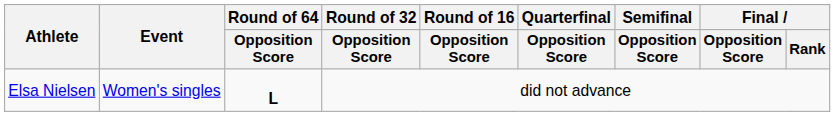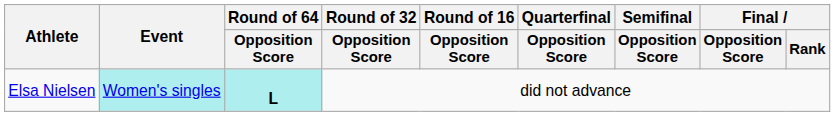(162, 91) no background -> (162, 91) paleturquoise background
(273, 99) no background -> (273, 99) paleturquoise background
